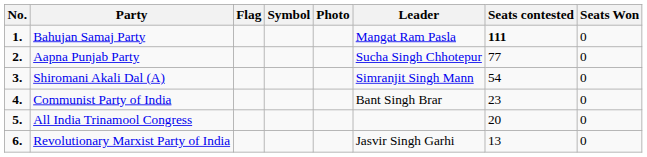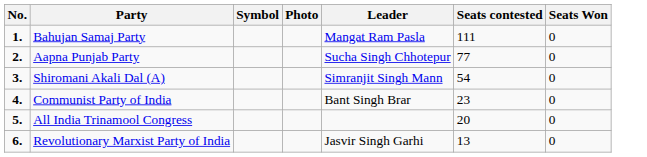- column: (249, 15)
(497, 36) bold -> (466, 36) normal
